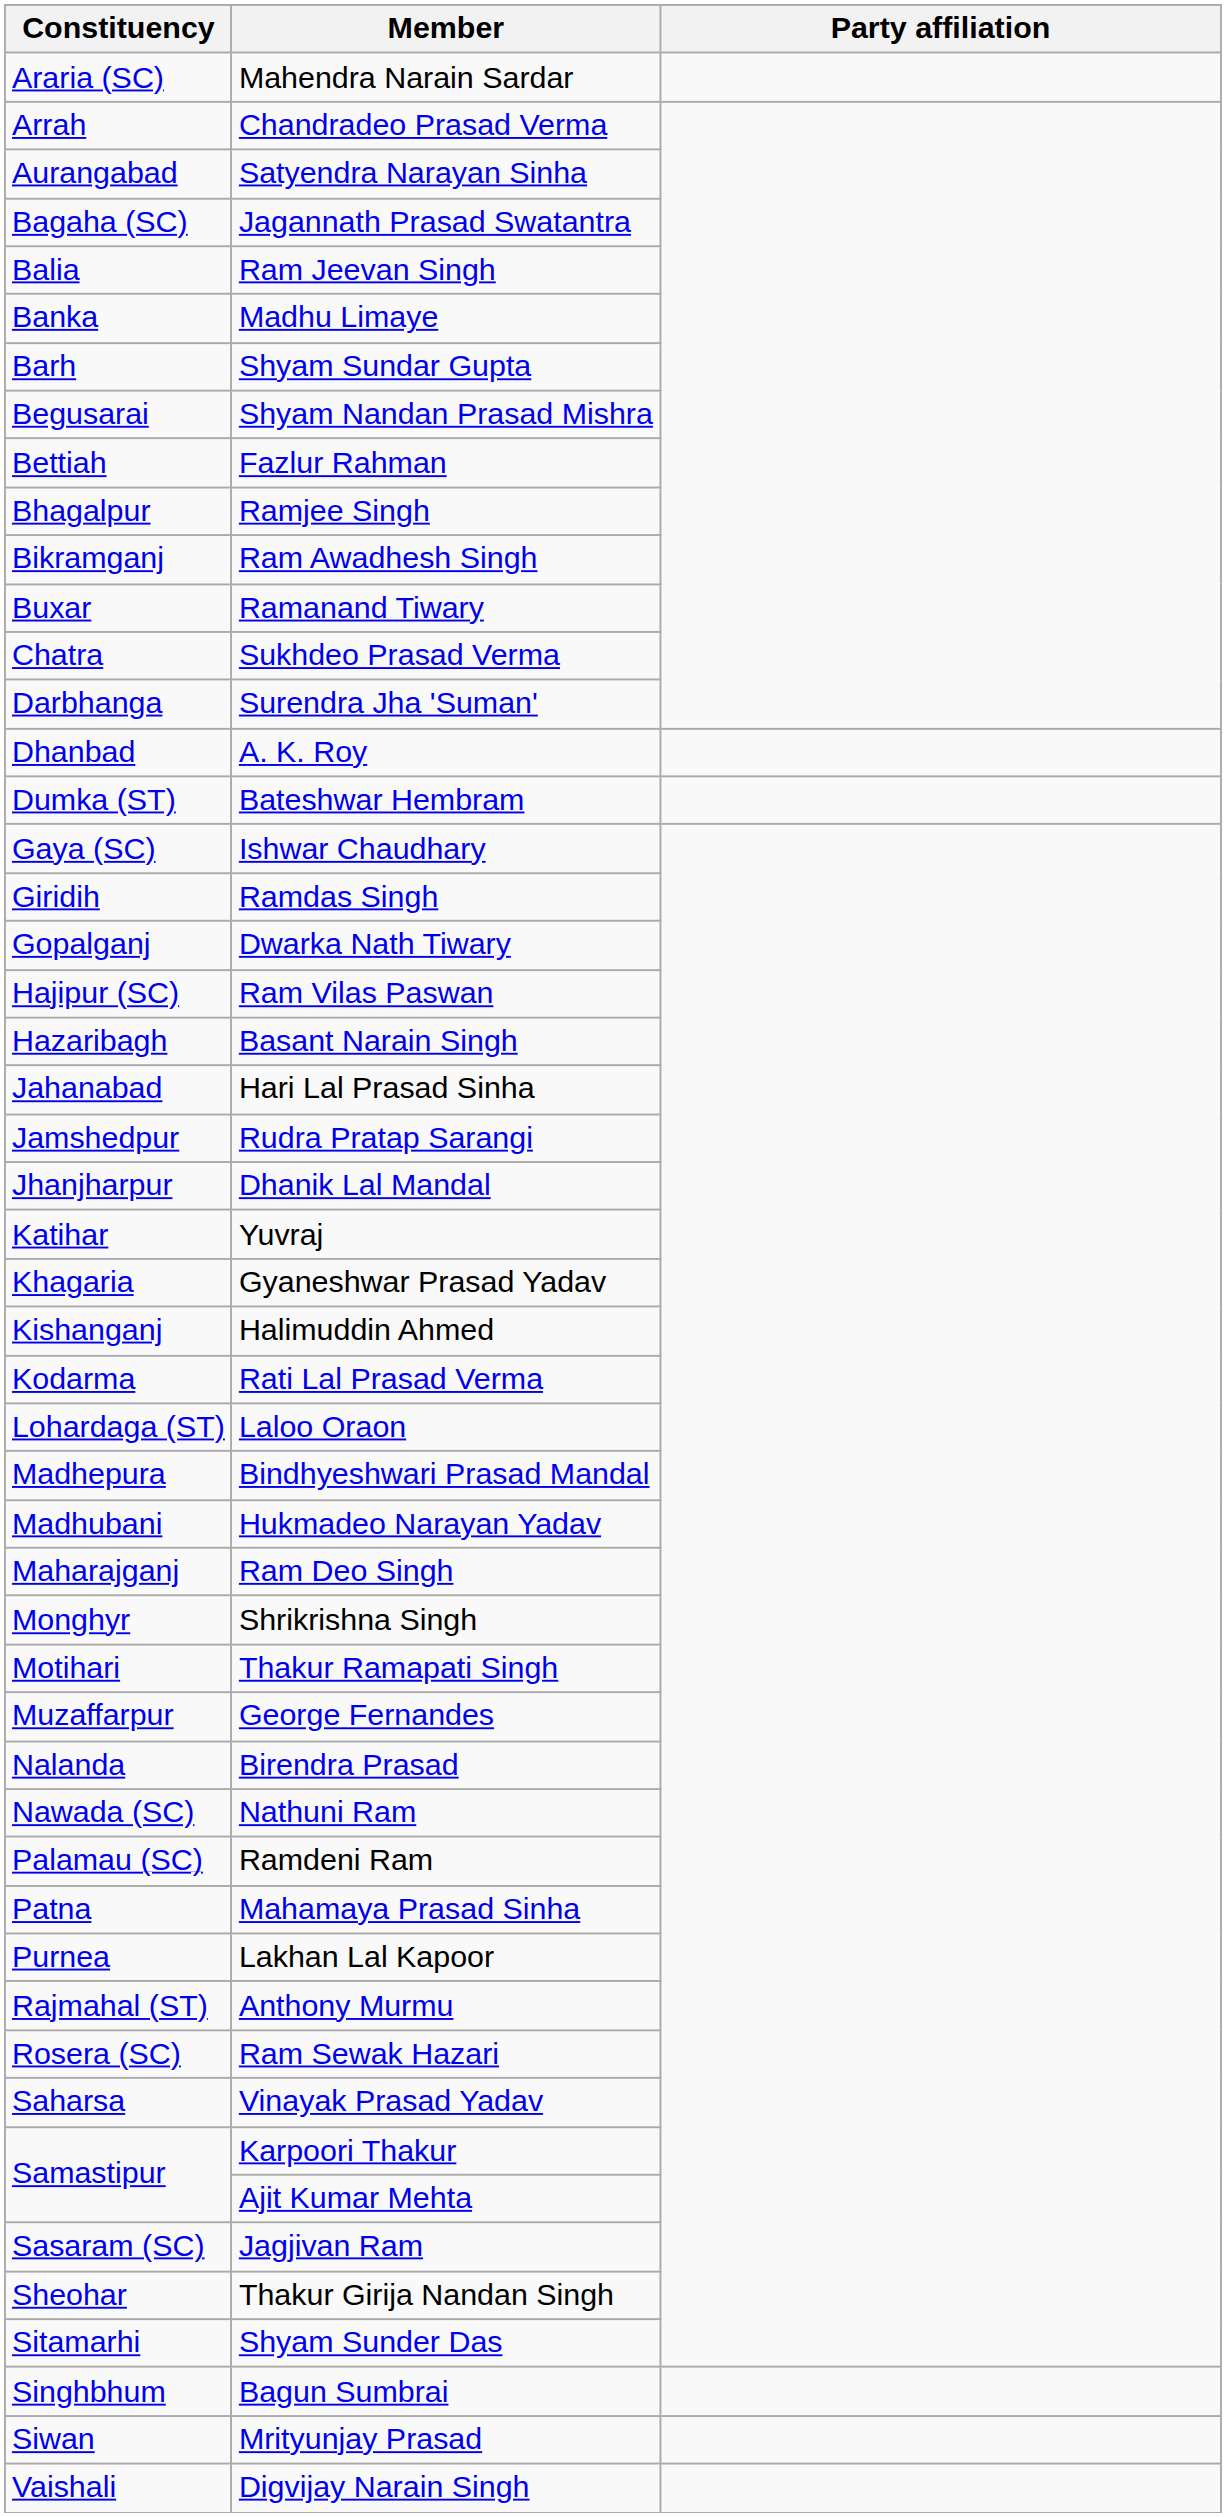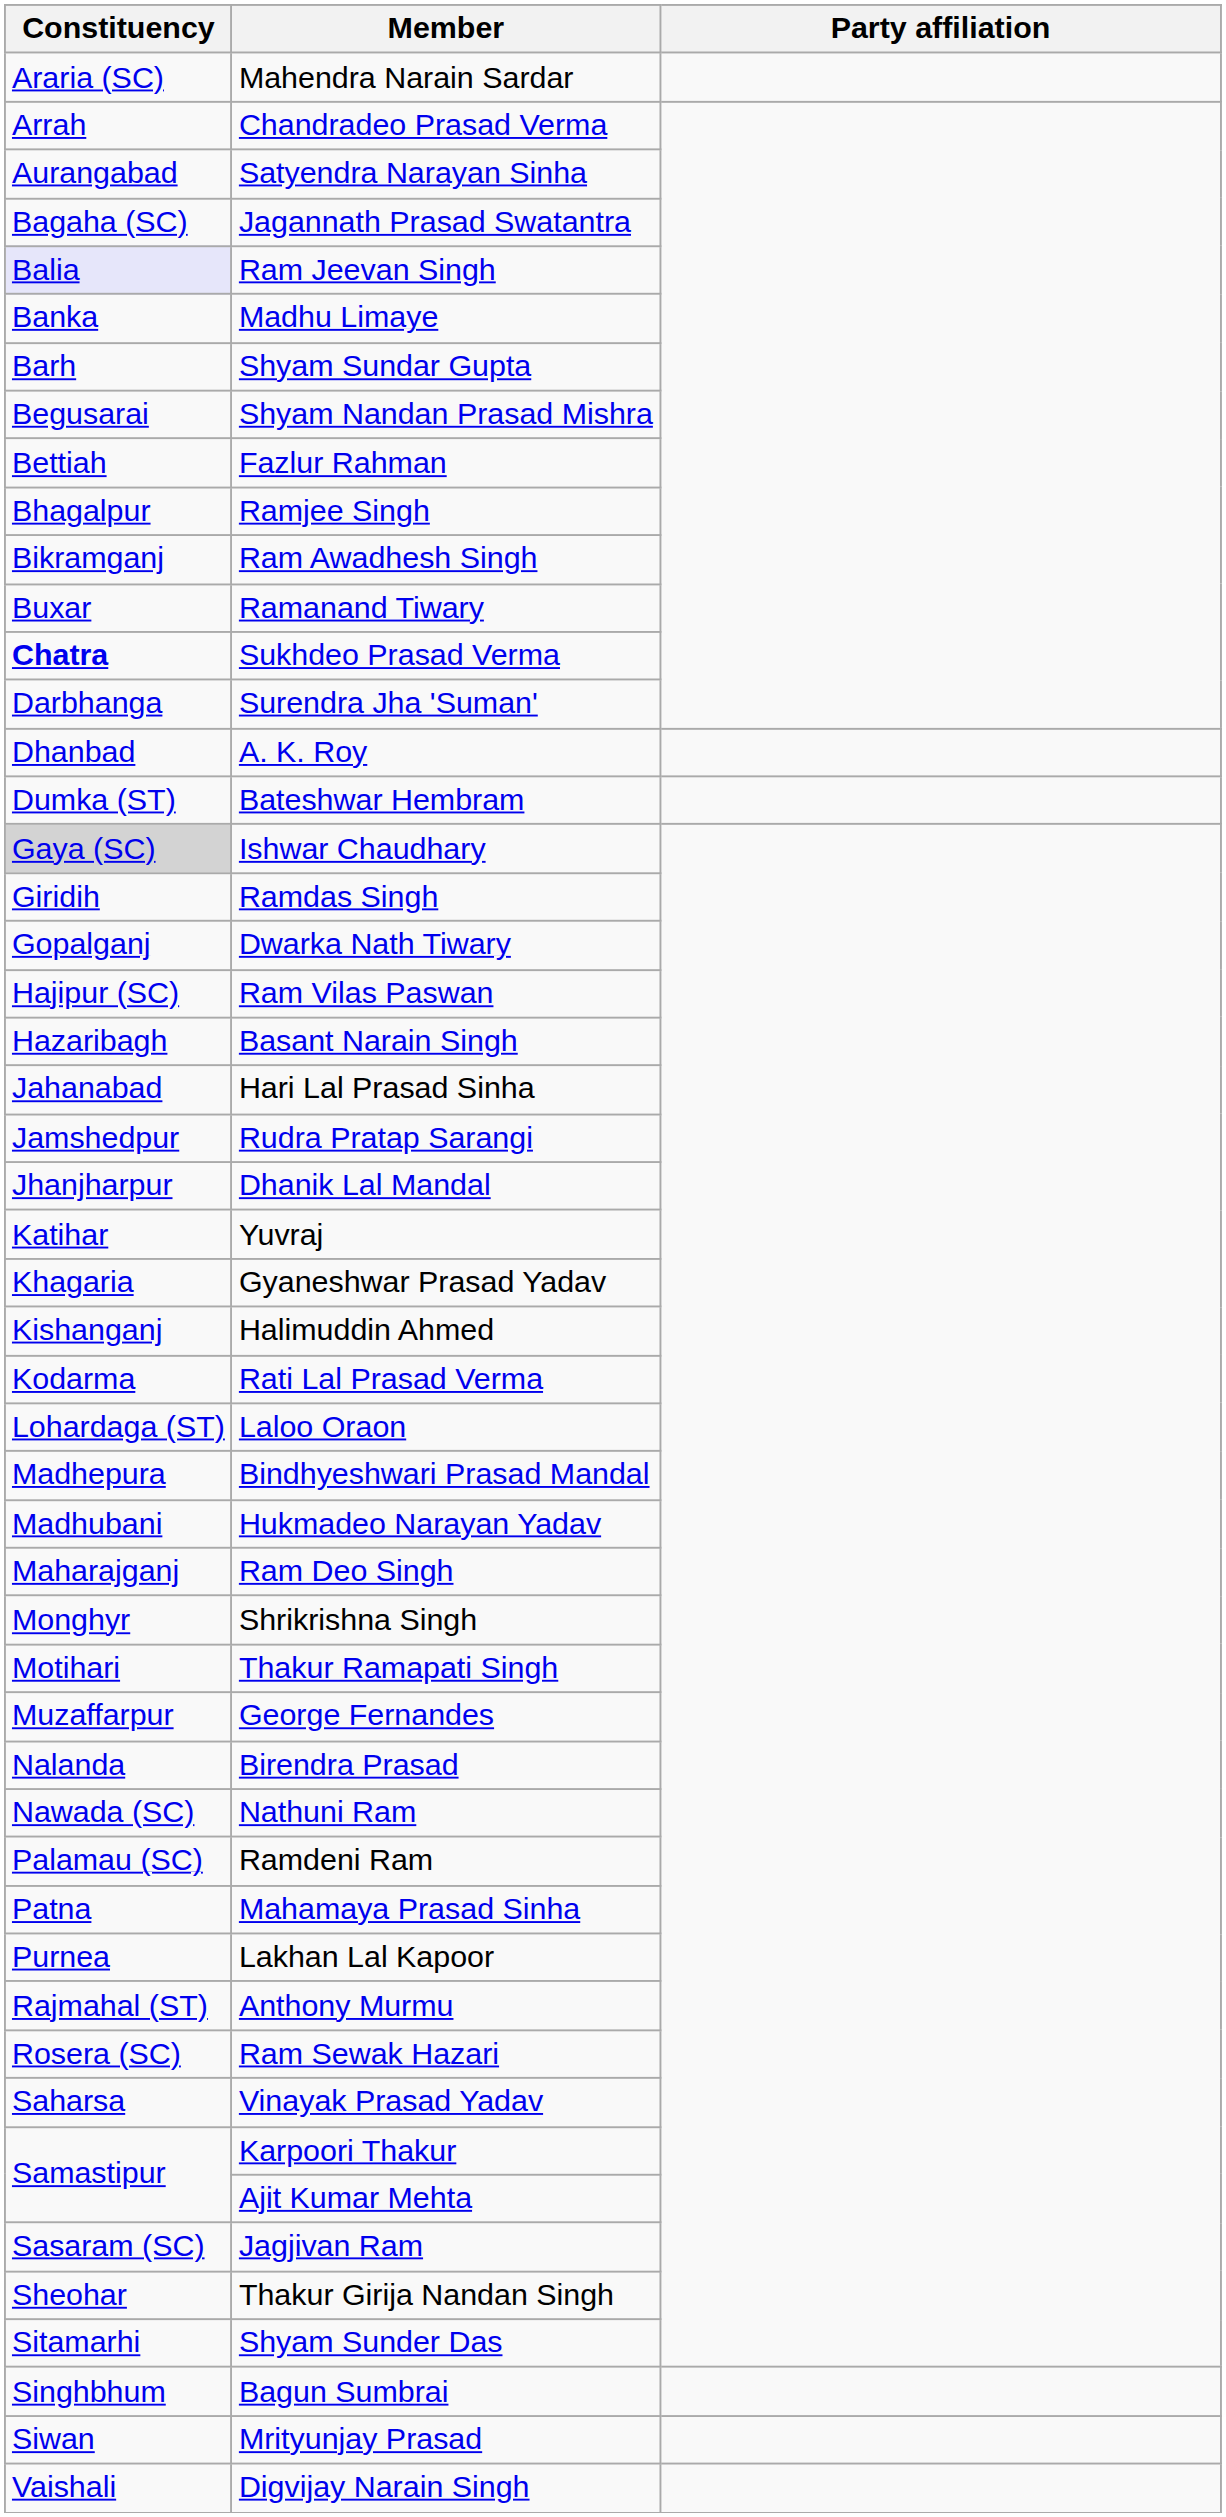(46, 269) no background -> (46, 269) lavender background
(58, 655) normal -> (60, 655) bold
(84, 848) no background -> (84, 848) lightgrey background
